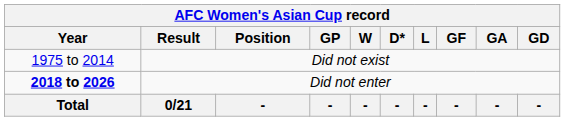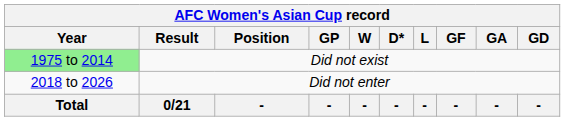(73, 60) no background -> (72, 60) lightgreen background
(73, 82) bold -> (72, 82) normal
